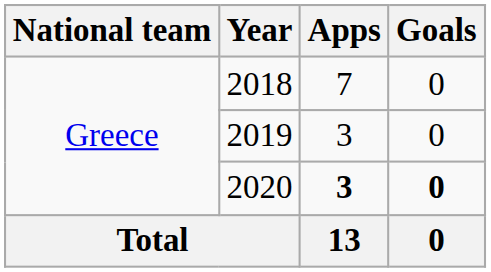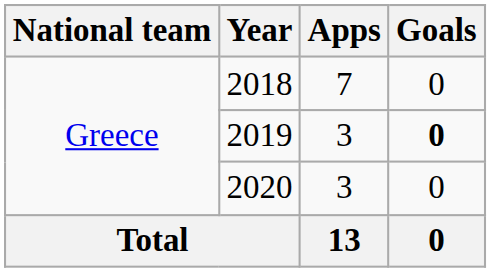(436, 135) normal -> (436, 135) bold
(344, 187) bold -> (344, 187) normal
(436, 187) bold -> (436, 187) normal
